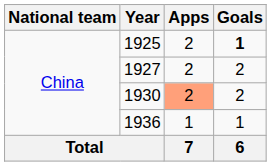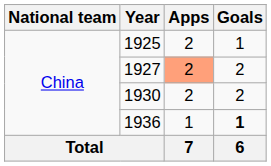(240, 43) bold -> (240, 43) normal
(189, 69) no background -> (189, 69) lightsalmon background
(189, 95) lightsalmon background -> (189, 95) no background
(240, 122) normal -> (240, 122) bold
